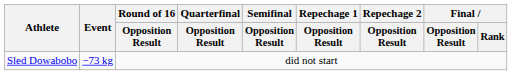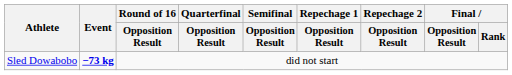(98, 61) normal -> (98, 61) bold
